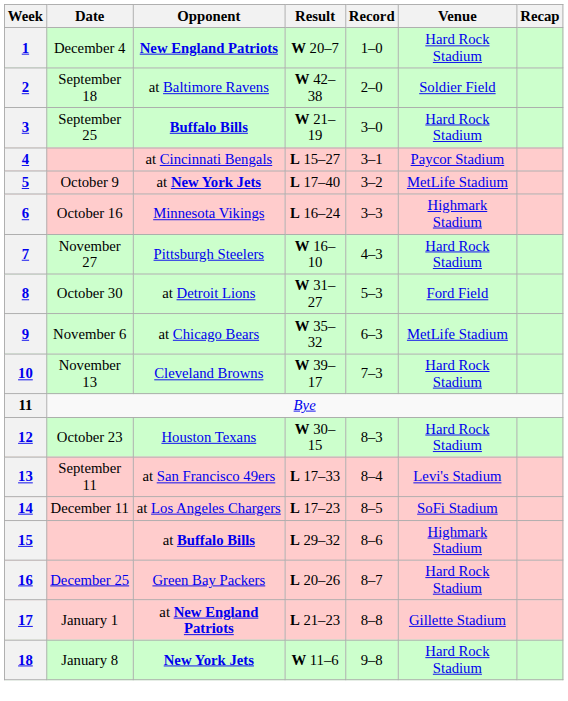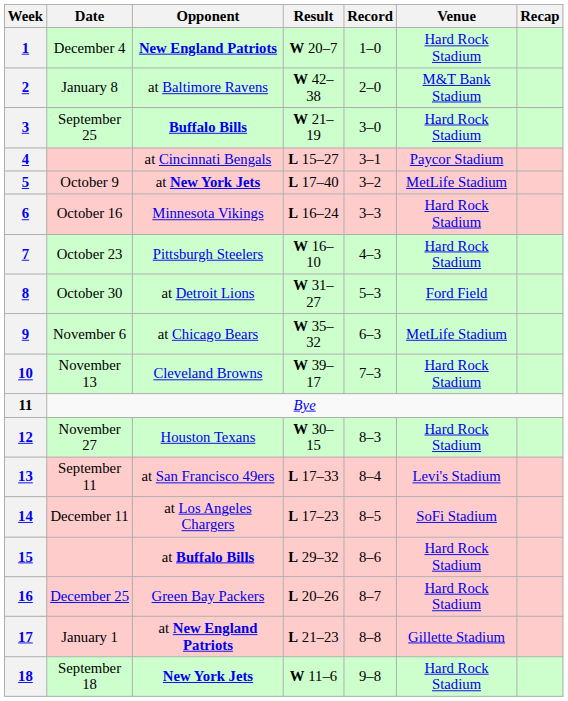(90, 87) September 18 -> (90, 87) January 8
(457, 87) Soldier Field -> (457, 87) M&T Bank Stadium
(457, 214) Highmark Stadium -> (457, 214) Hard Rock Stadium
(90, 254) November 27 -> (90, 254) October 23
(90, 437) October 23 -> (90, 437) November 27
(457, 540) Highmark Stadium -> (457, 556) Hard Rock Stadium
(90, 659) January 8 -> (90, 676) September 18
